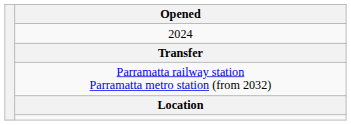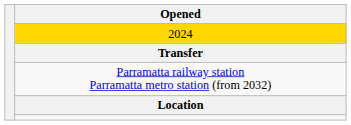(180, 33) no background -> (180, 33) gold background
